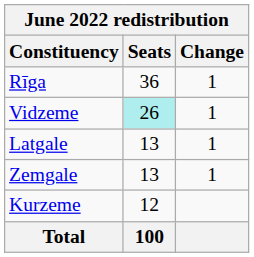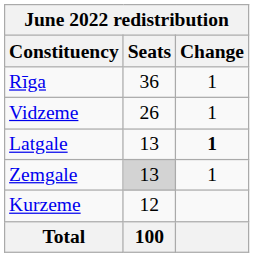(149, 112) paleturquoise background -> (149, 112) no background
(212, 143) normal -> (212, 143) bold
(149, 174) no background -> (149, 174) lightgrey background
